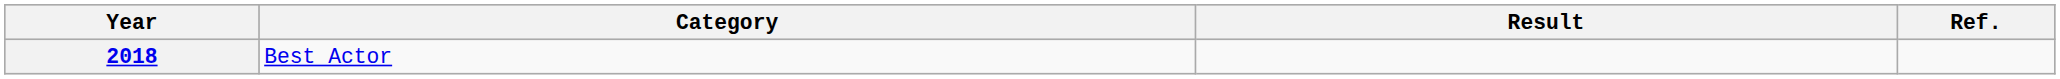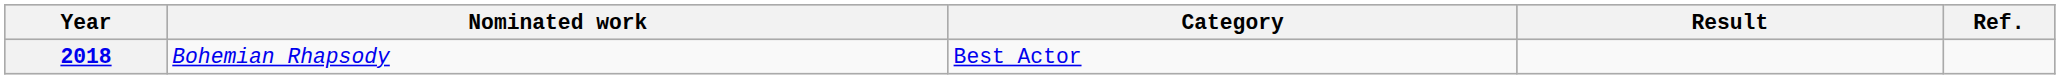+ column: (558, 22)
